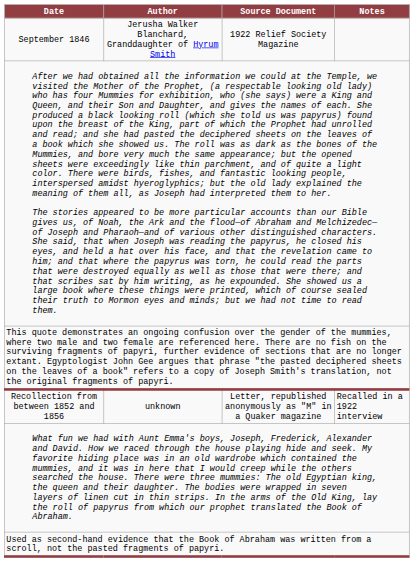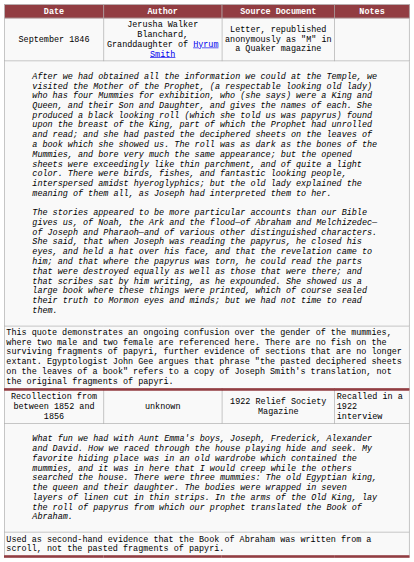(278, 40) 1922 Relief Society Magazine -> (278, 40) Letter, republished anonymously as "M" in a Quaker magazine
(278, 407) Letter, republished anonymously as "M" in a Quaker magazine -> (278, 407) 1922 Relief Society Magazine
